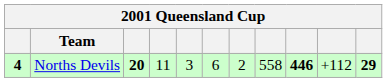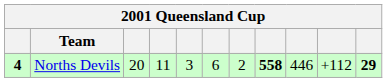(137, 65) bold -> (137, 65) normal
(271, 65) normal -> (271, 65) bold
(302, 65) bold -> (302, 65) normal
